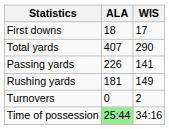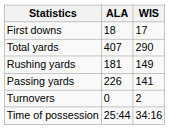rows swapped: (41, 81) <-> (40, 64)
(117, 115) lightgreen background -> (117, 115) no background
